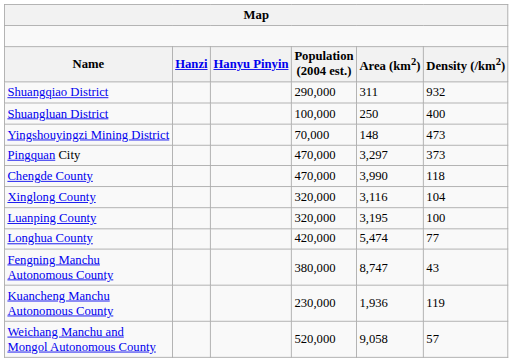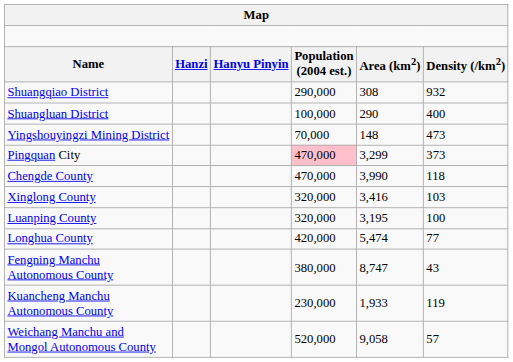(369, 93) 311 -> (369, 93) 308
(369, 113) 250 -> (369, 113) 290
(315, 155) no background -> (315, 155) pink background
(374, 155) 3,297 -> (374, 155) 3,299
(373, 197) 3,116 -> (374, 197) 3,416
(436, 197) 104 -> (436, 197) 103
(374, 303) 1,936 -> (374, 303) 1,933
